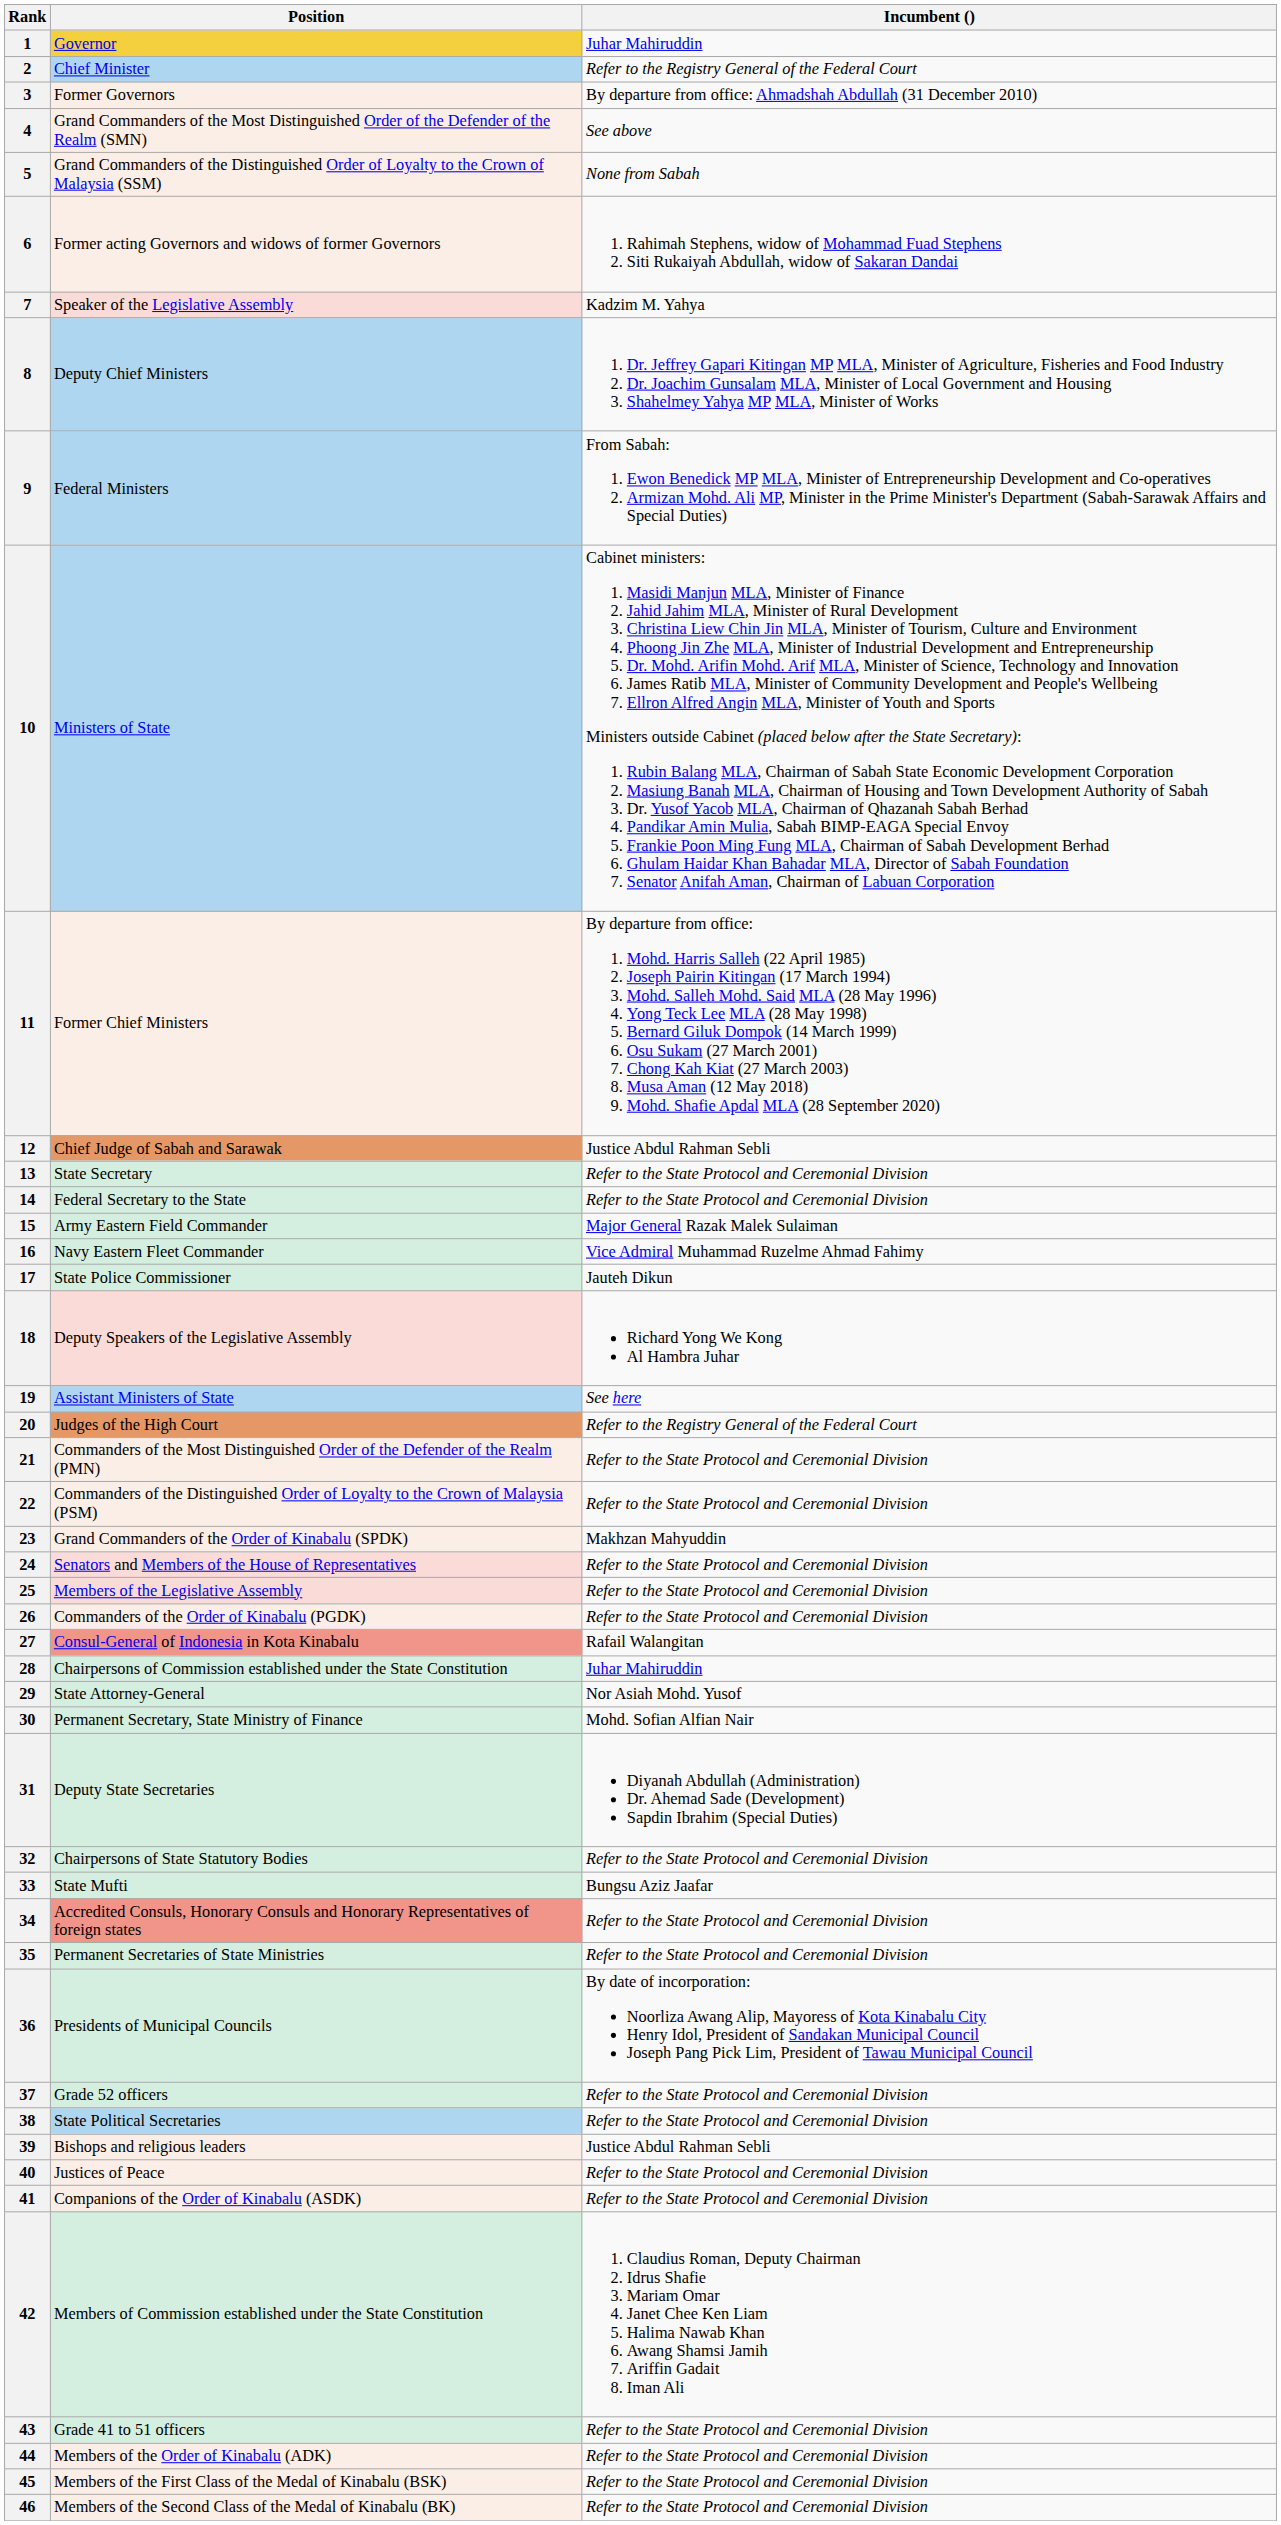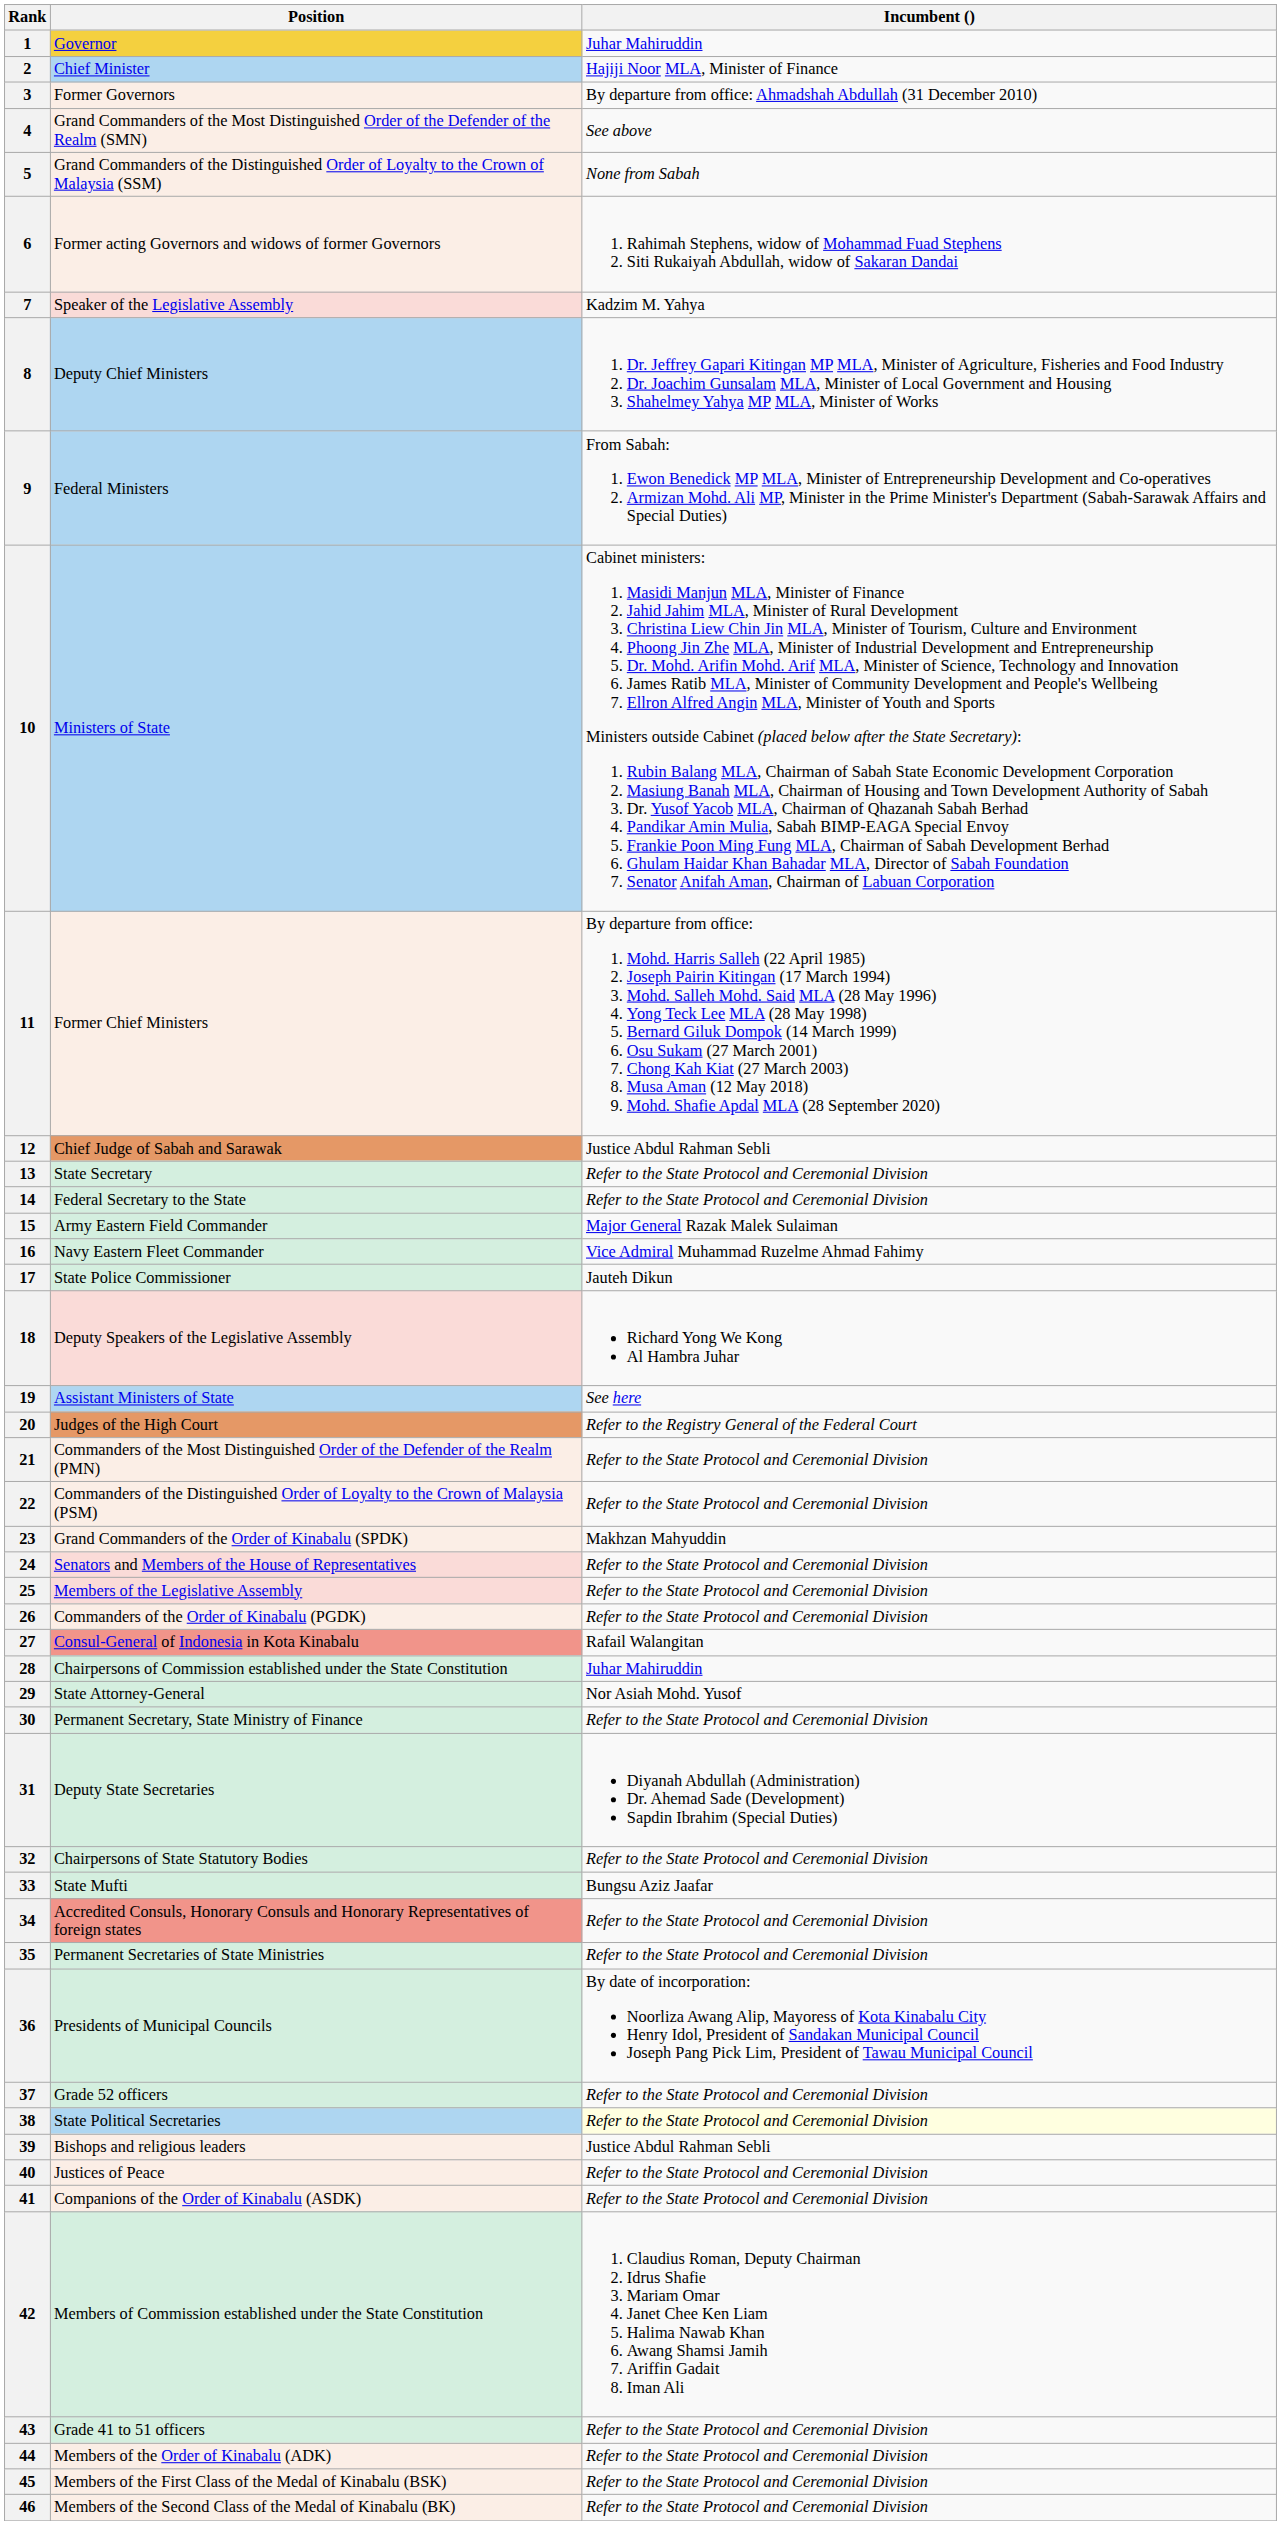(751, 69) Refer to the Registry General of the Federal Court -> (712, 69) Hajiji Noor MLA, Minister of Finance
(670, 1720) Mohd. Sofian Alfian Nair -> (757, 1720) Refer to the State Protocol and Ceremonial Division
(757, 2120) no background -> (757, 2120) lightyellow background
